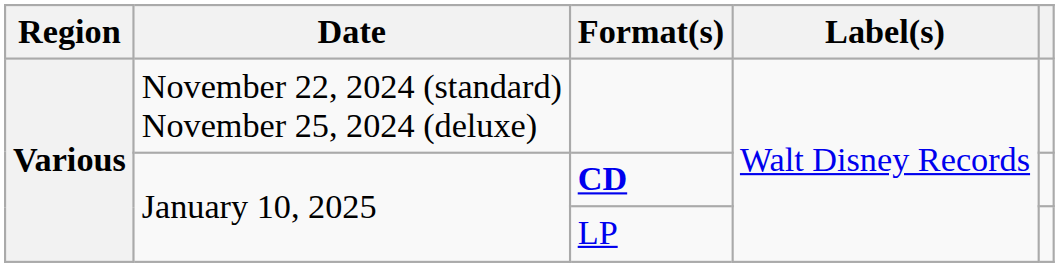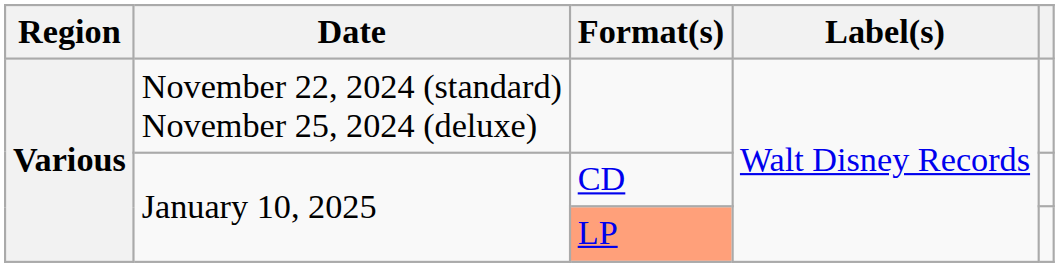(602, 178) bold -> (602, 178) normal
(598, 233) no background -> (598, 233) lightsalmon background
